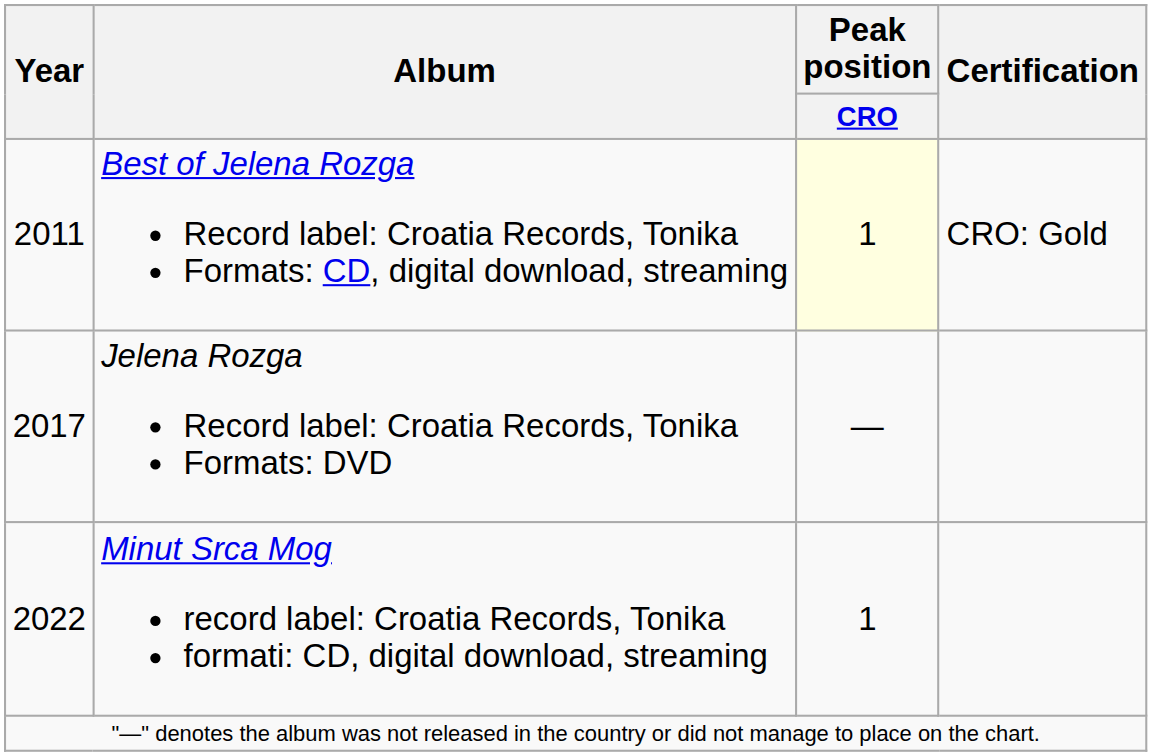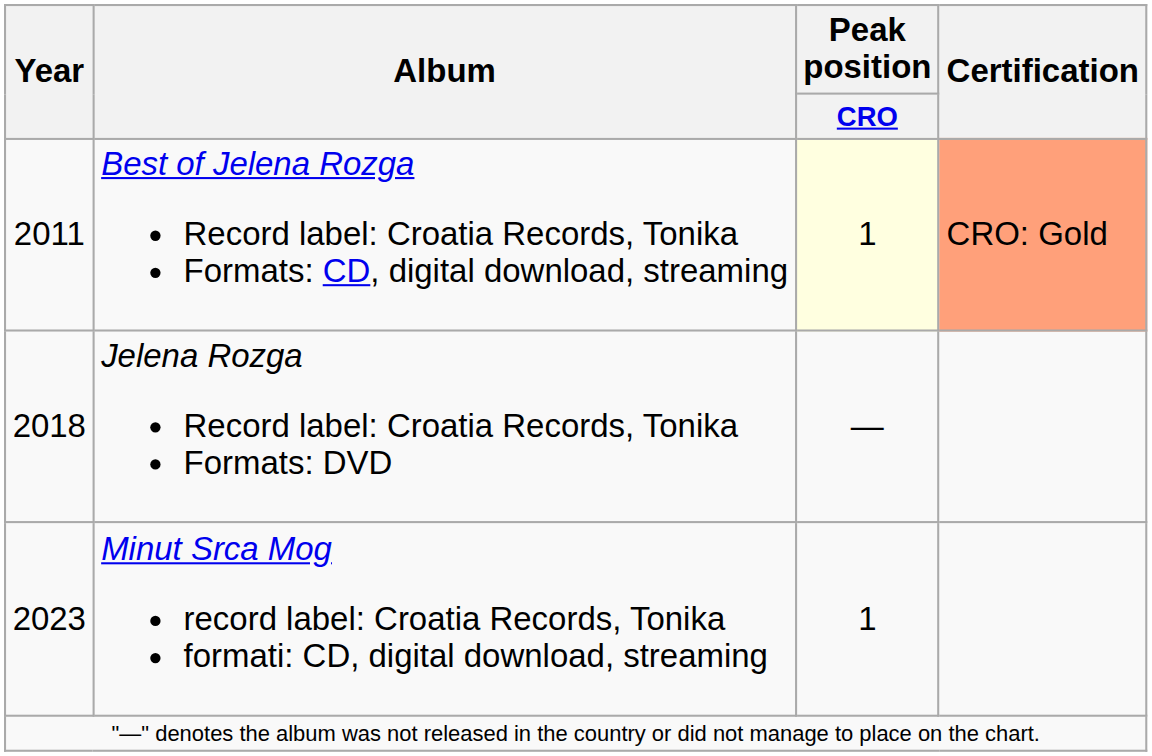(1027, 233) no background -> (1027, 233) lightsalmon background
(49, 426) 2017 -> (49, 426) 2018
(49, 618) 2022 -> (49, 618) 2023
